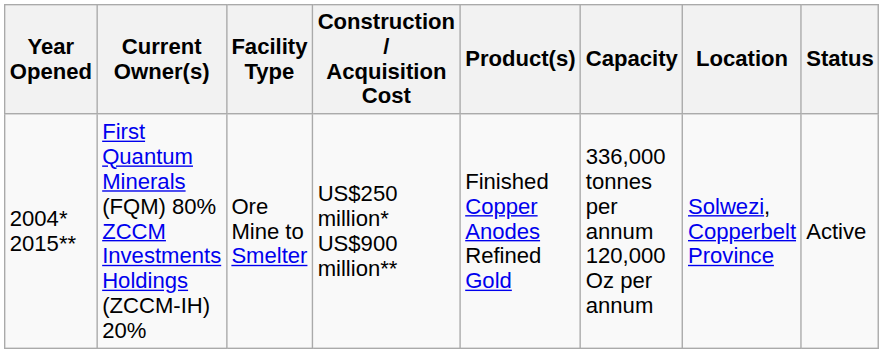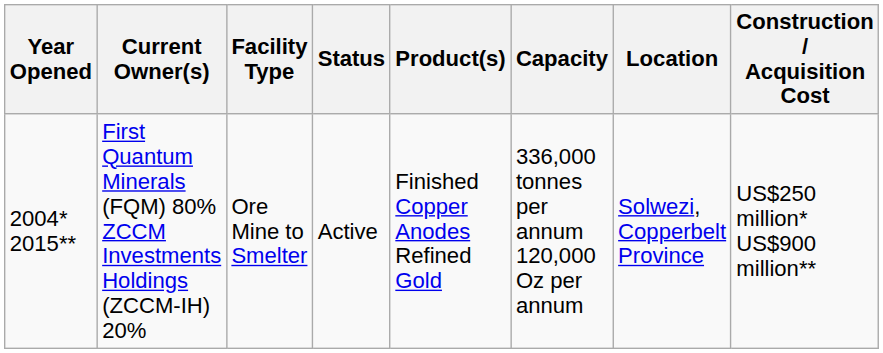columns swapped: (386, 59) <-> (840, 59)
